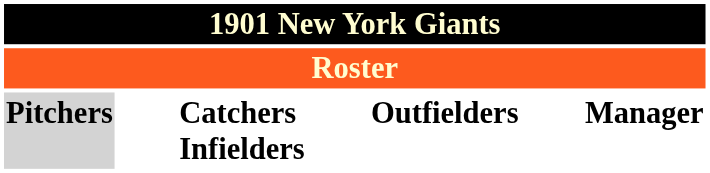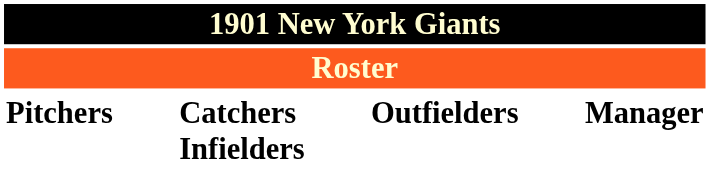(59, 112) lightgrey background -> (59, 112) no background
